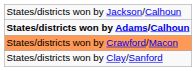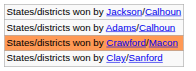(98, 27) bold -> (91, 27) normal
